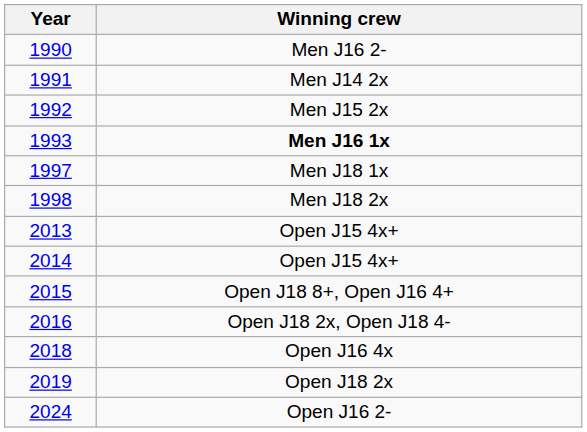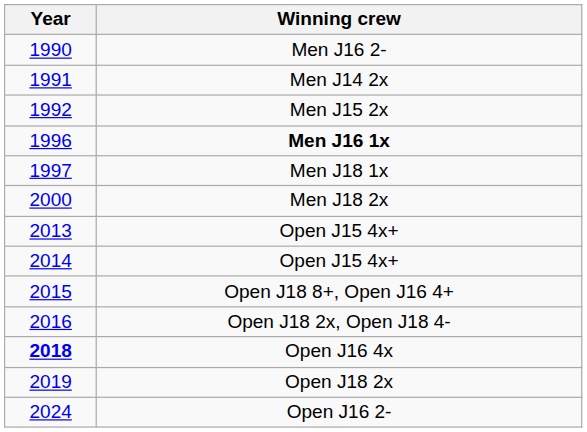(51, 140) 1993 -> (51, 140) 1996
(51, 200) 1998 -> (51, 200) 2000
(51, 351) normal -> (51, 351) bold
